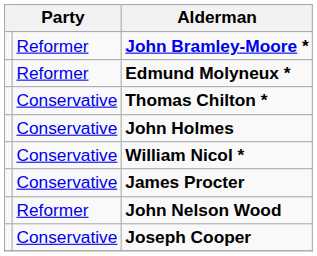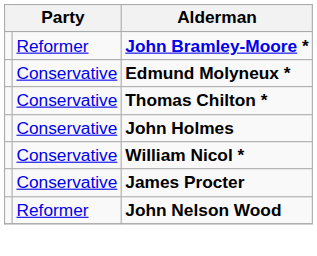(52, 73) Reformer -> (67, 73) Conservative
- row: (188, 237)
